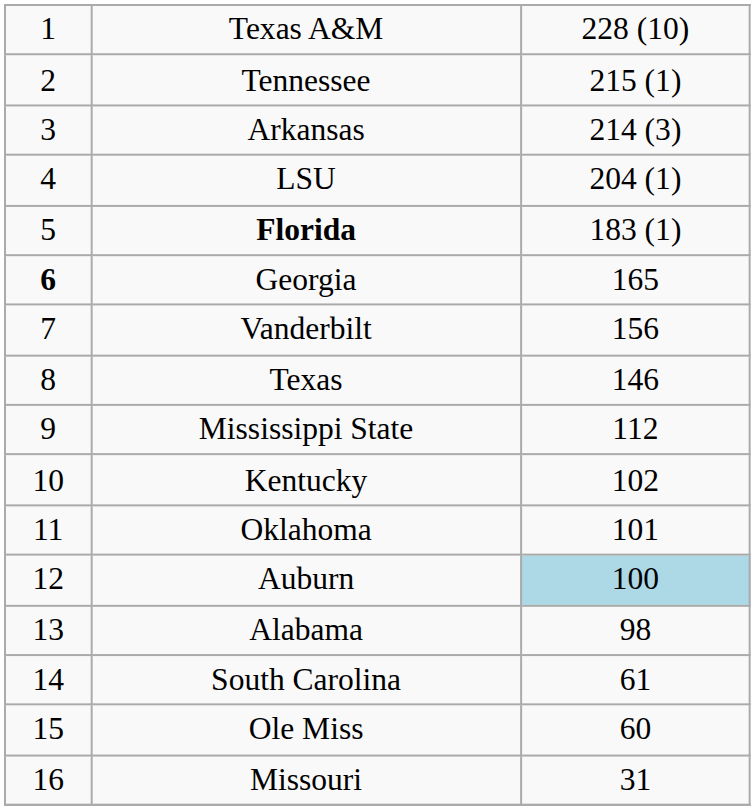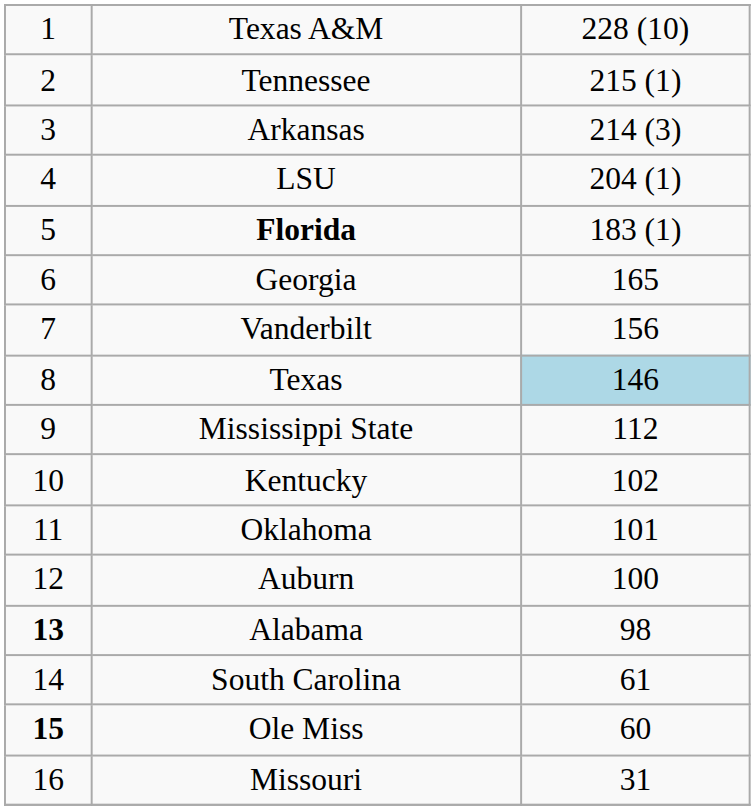(48, 279) bold -> (48, 279) normal
(635, 379) no background -> (635, 379) lightblue background
(635, 579) lightblue background -> (635, 579) no background
(48, 629) normal -> (48, 629) bold
(48, 729) normal -> (48, 729) bold
